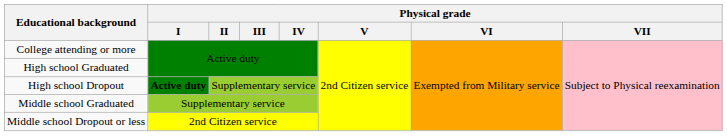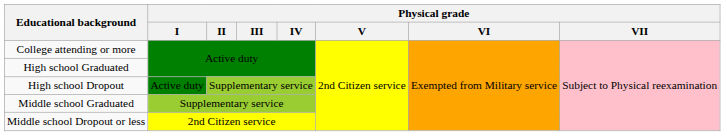(178, 85) bold -> (177, 85) normal
